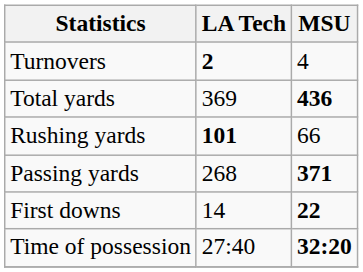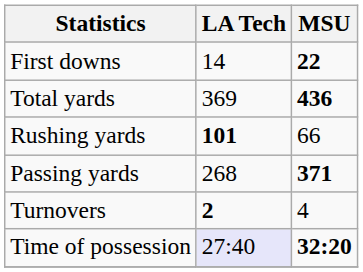rows swapped: (65, 210) <-> (58, 60)
(229, 247) no background -> (229, 247) lavender background
